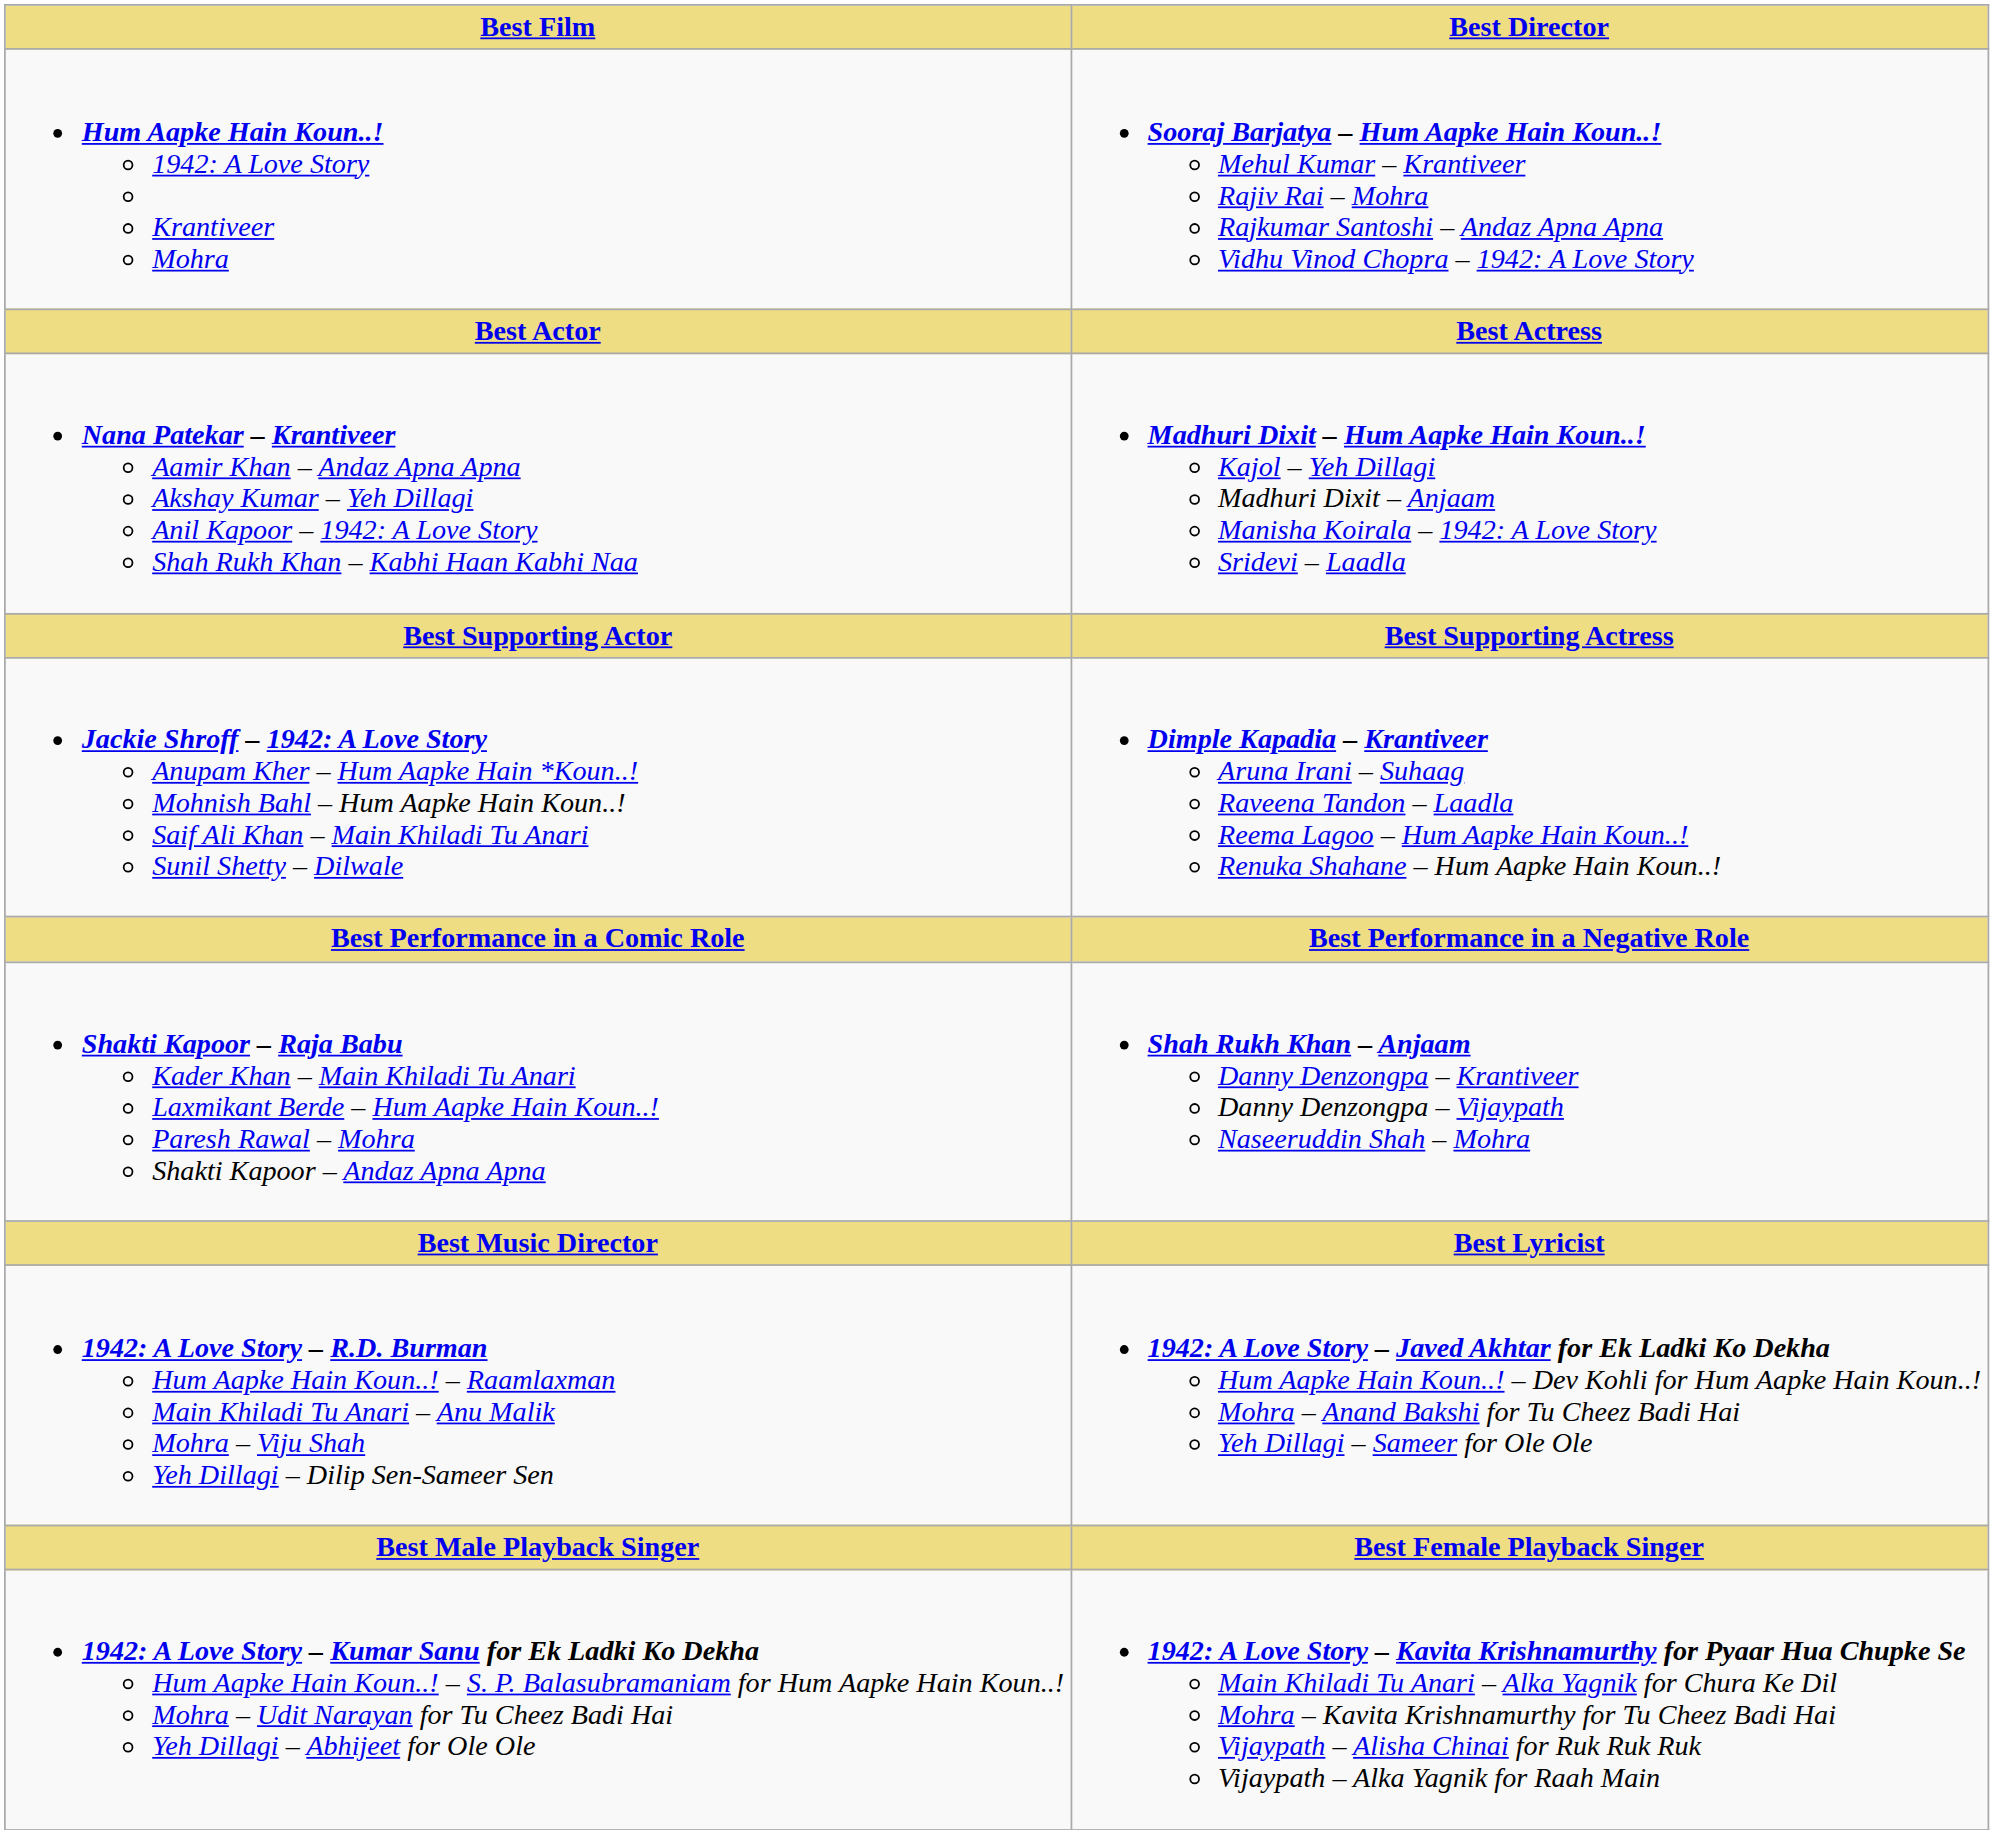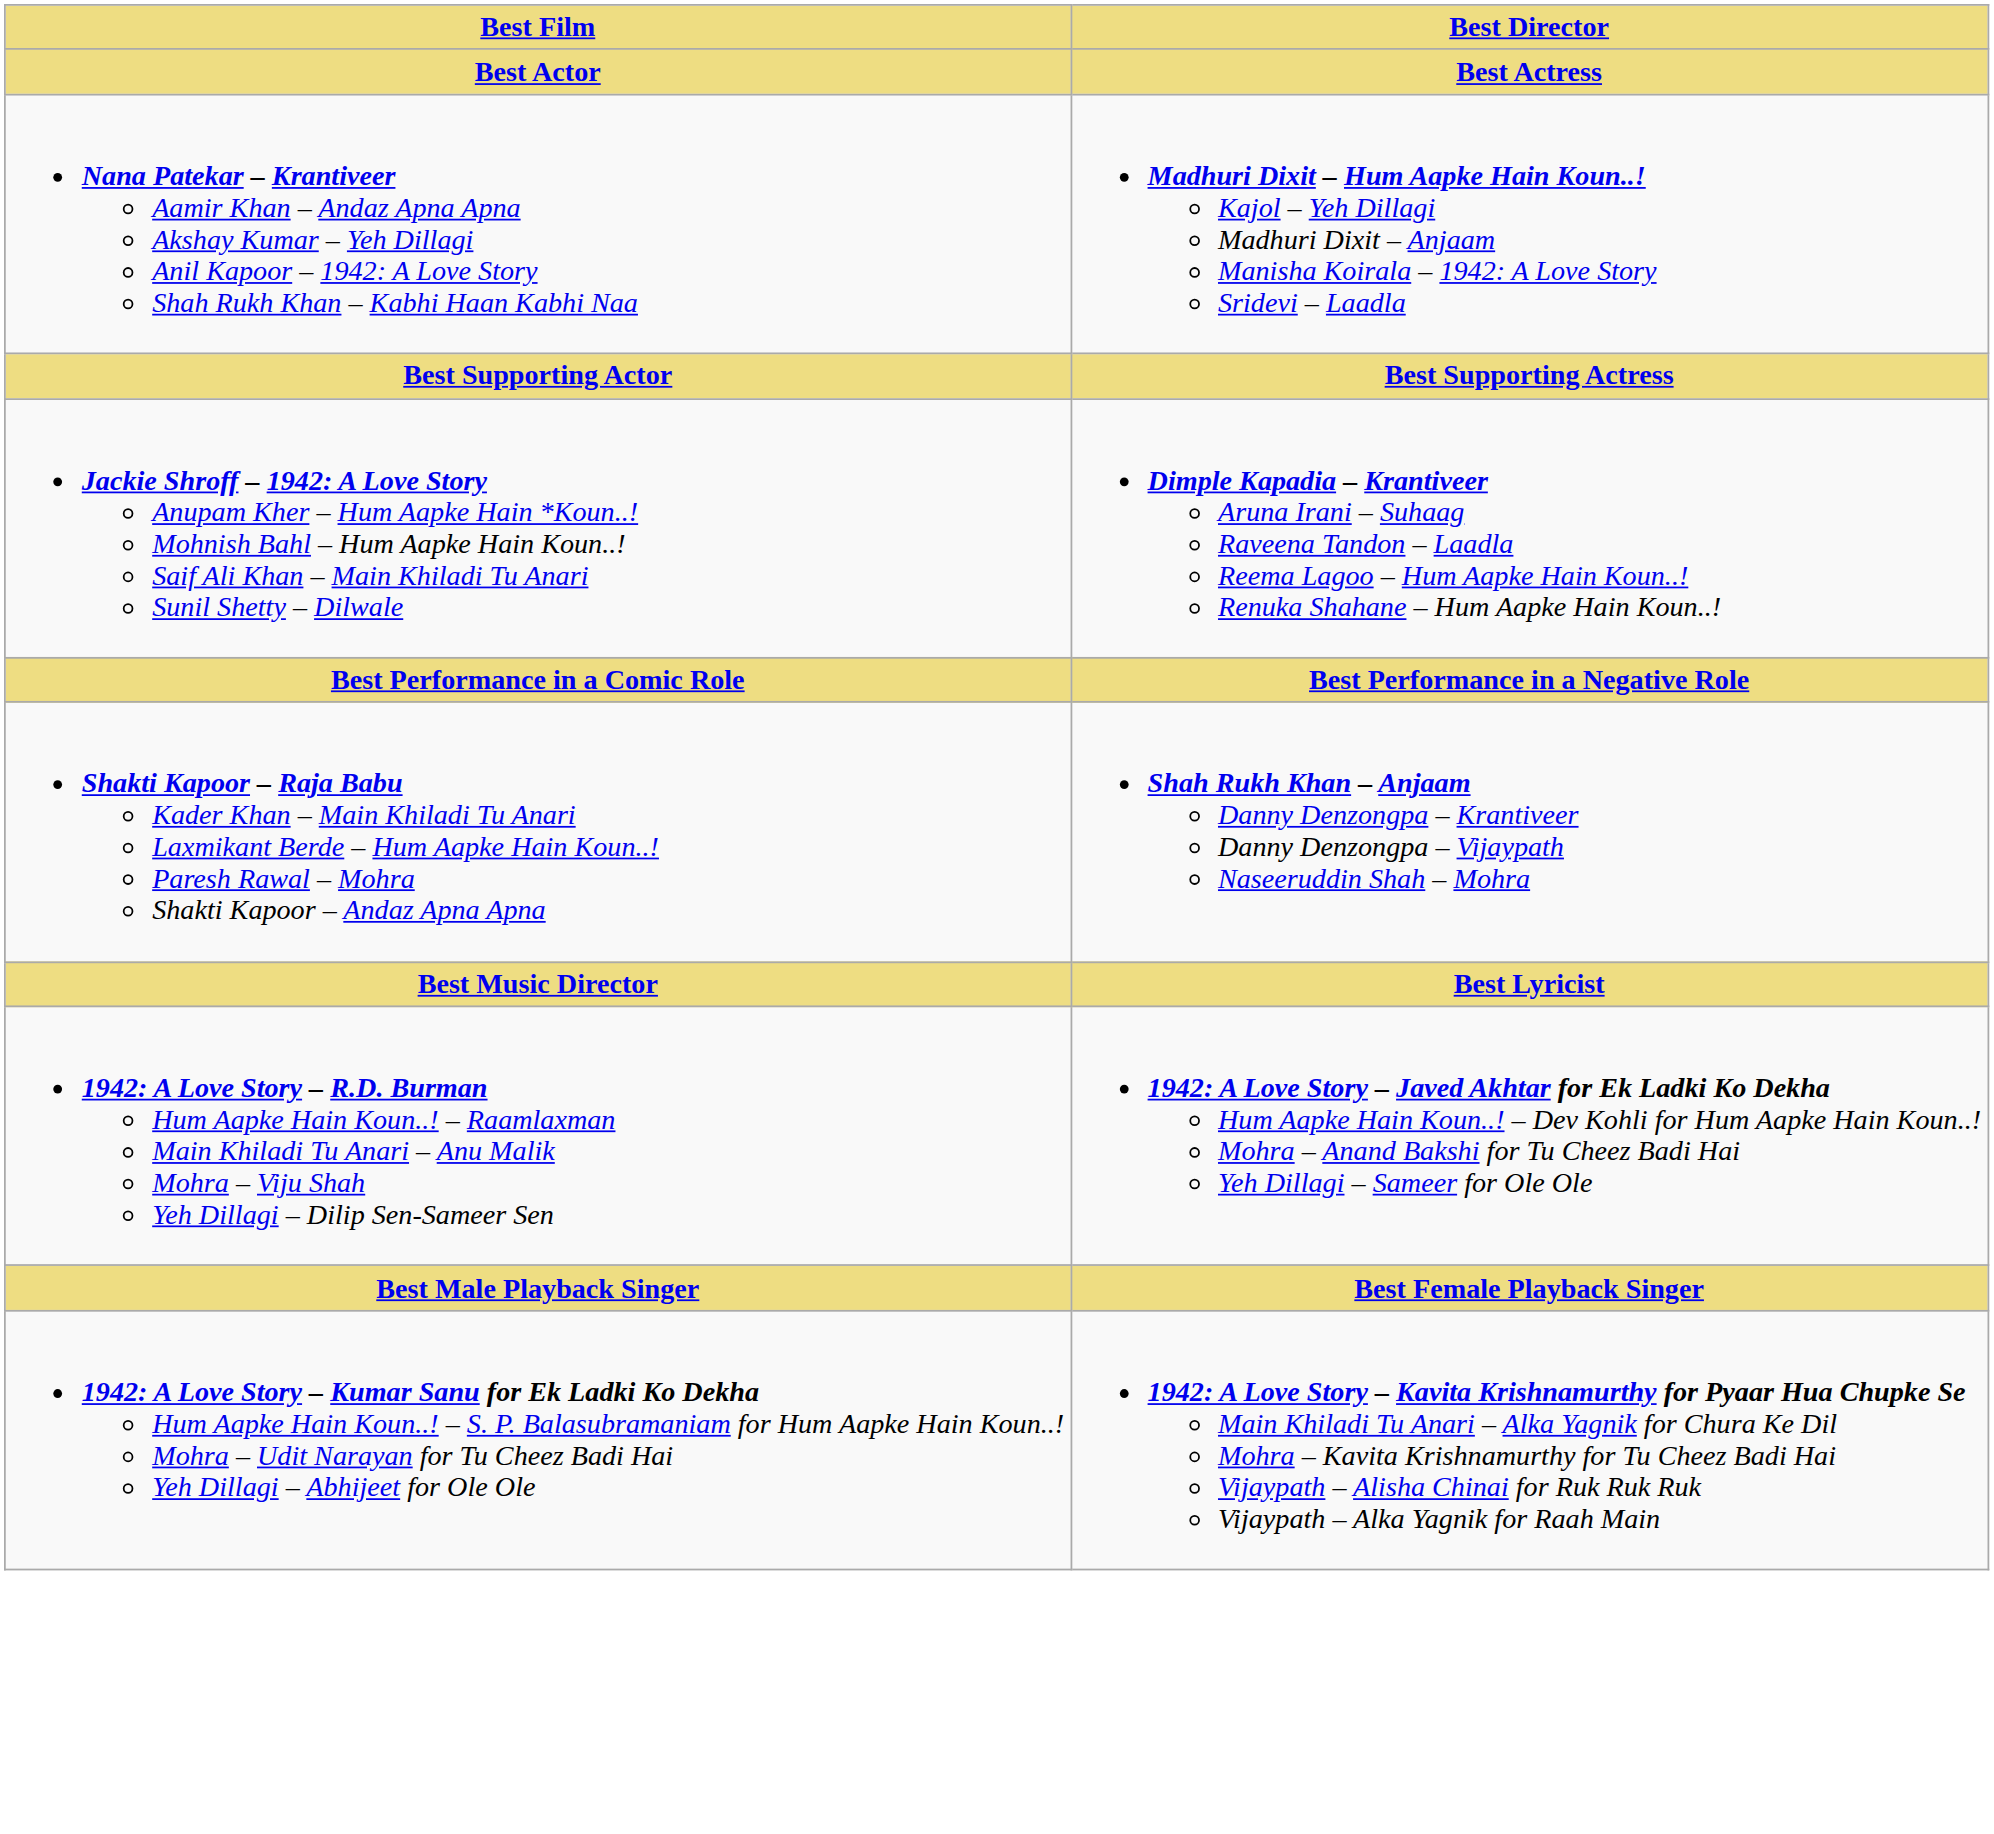- row: (538, 195)
